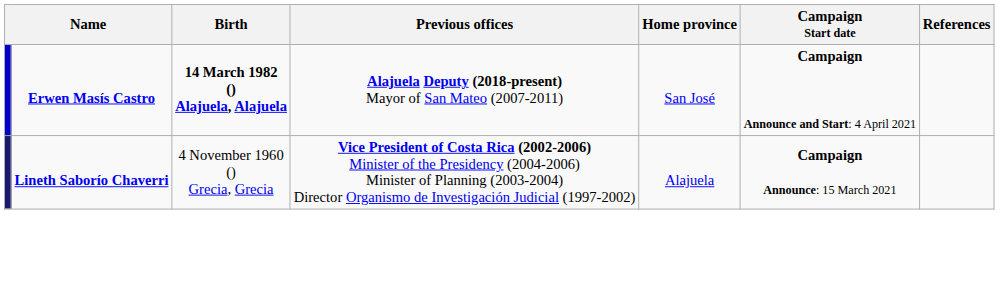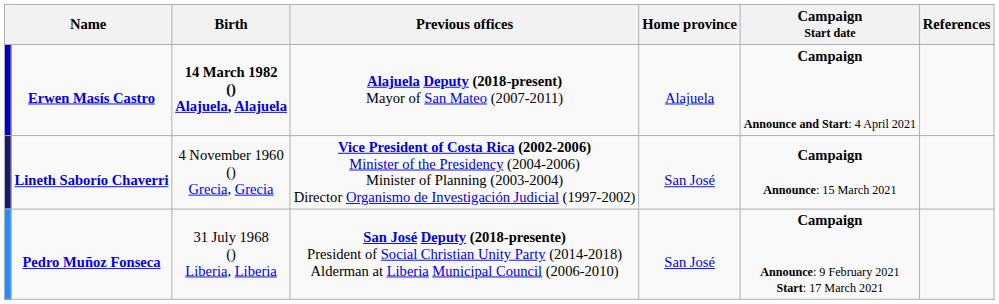(690, 97) San José -> (690, 97) Alajuela
(690, 180) Alajuela -> (690, 180) San José
+ row: (91, 262)
